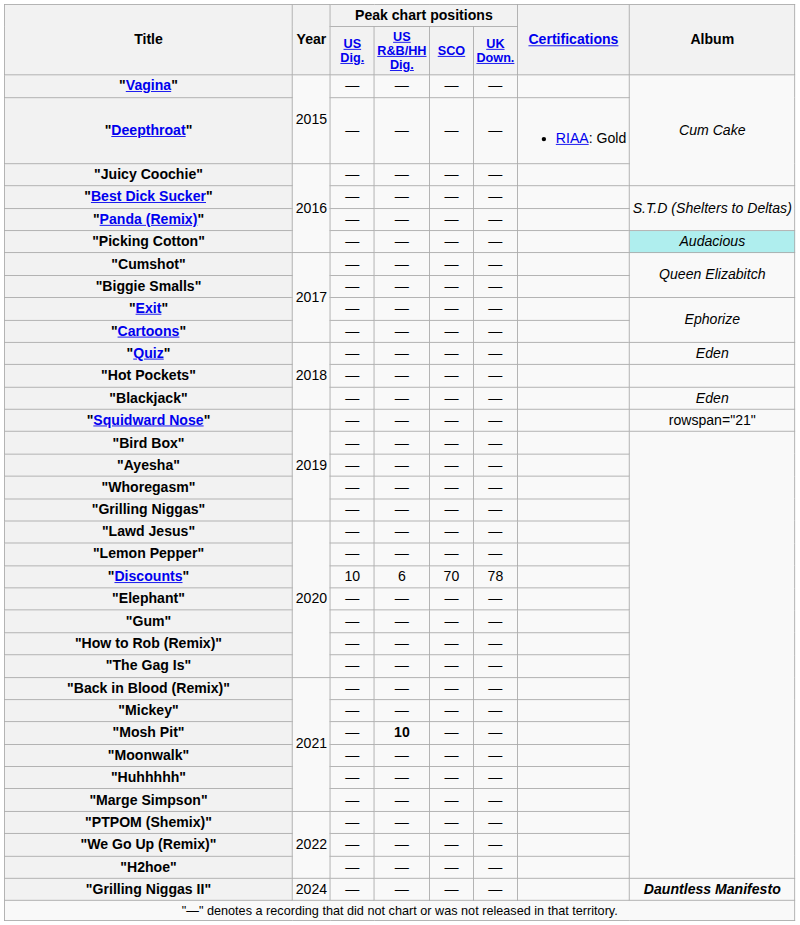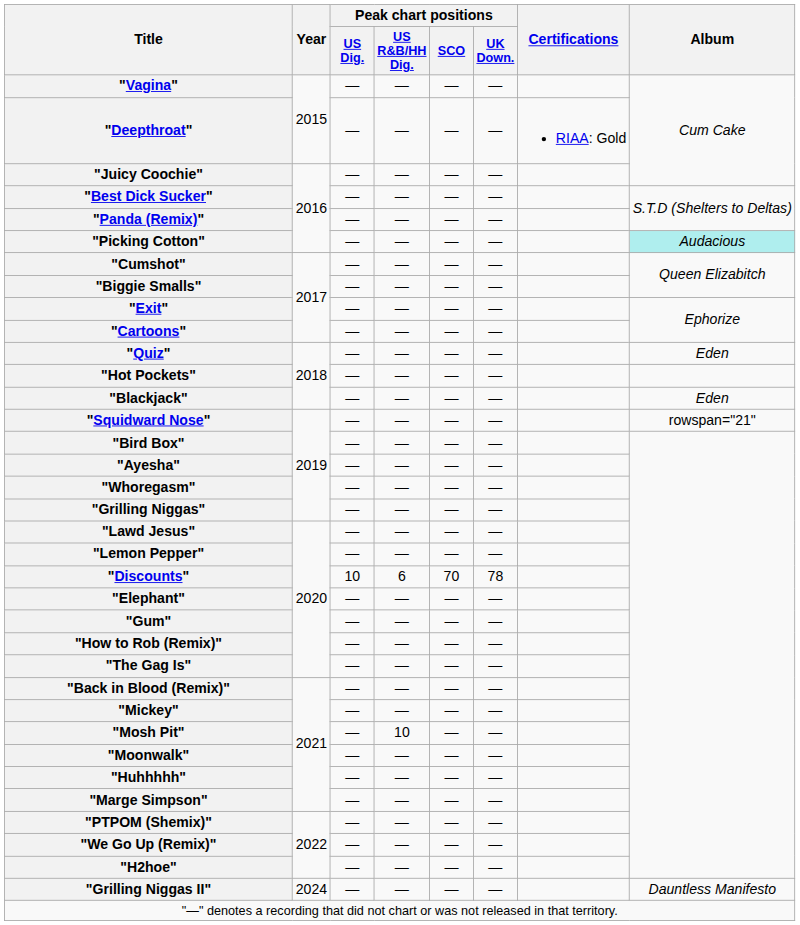(402, 733) bold -> (402, 733) normal
(712, 889) bold -> (712, 889) normal
